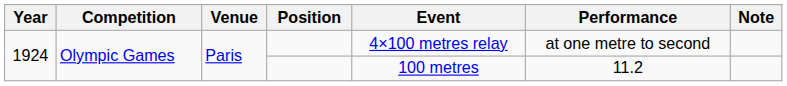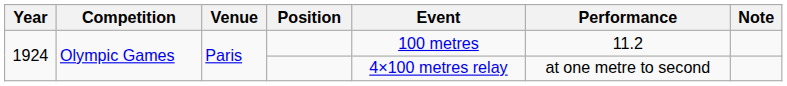(438, 43) 4×100 metres relay -> (438, 43) 100 metres
(628, 43) at one metre to second -> (628, 43) 11.2
(438, 69) 100 metres -> (438, 69) 4×100 metres relay
(628, 69) 11.2 -> (628, 69) at one metre to second
